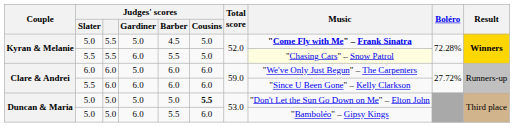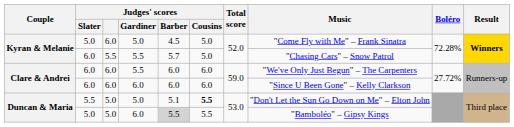(111, 41) 5.5 -> (111, 41) 6.0
(340, 41) bold -> (340, 41) normal
(89, 56) 5.5 -> (89, 56) 6.0
(138, 56) 6.0 -> (138, 56) 5.5
(174, 56) 5.5 -> (174, 56) 5.7
(340, 56) lightyellow background -> (340, 56) no background
(138, 71) 5.0 -> (138, 71) 5.5
(89, 85) 5.5 -> (89, 85) 6.0
(89, 100) 5.0 -> (89, 100) 5.5
(174, 100) 5.0 -> (174, 100) 5.1
(174, 115) no background -> (174, 115) lightgrey background
(207, 115) 6.0 -> (207, 115) 5.5
